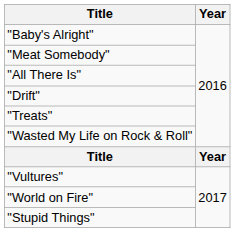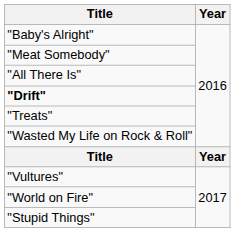(24, 95) normal -> (27, 95) bold
